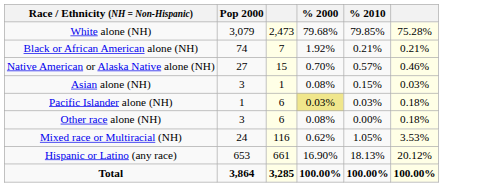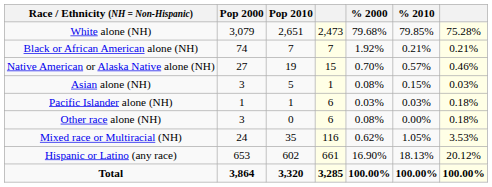+ column: (291, 13)
(320, 102) khaki background -> (369, 102) no background
